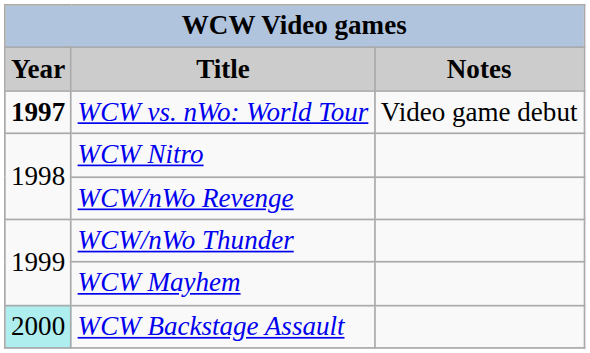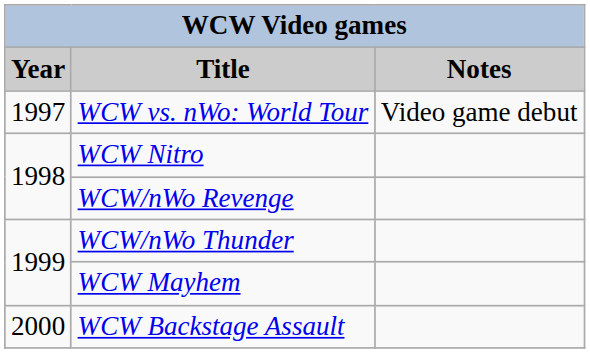(38, 111) bold -> (38, 111) normal
(38, 326) paleturquoise background -> (38, 326) no background
